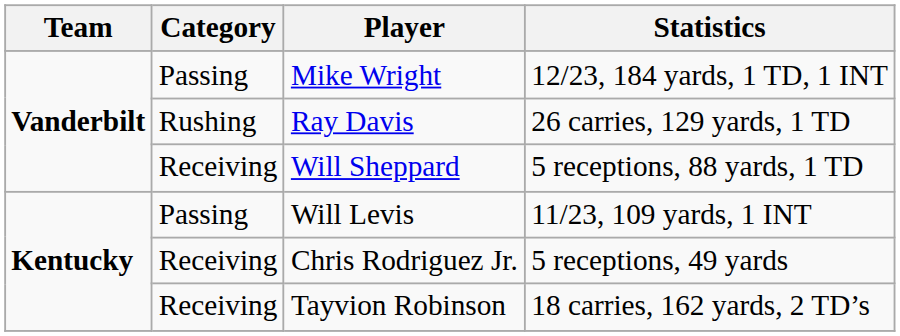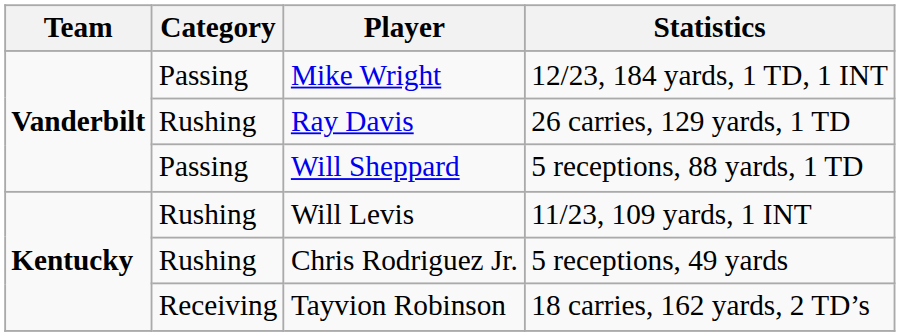(218, 167) Receiving -> (203, 167) Passing
(203, 213) Passing -> (207, 213) Rushing
(218, 260) Receiving -> (207, 260) Rushing
